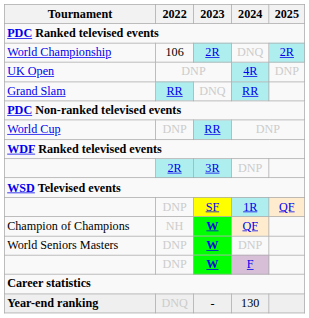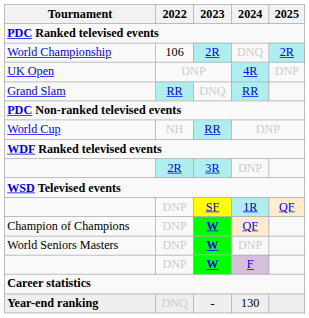(175, 129) DNP -> (175, 129) NH
(175, 226) NH -> (175, 226) DNP
